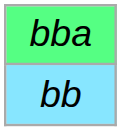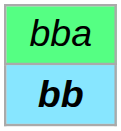(61, 93) normal -> (61, 93) bold
